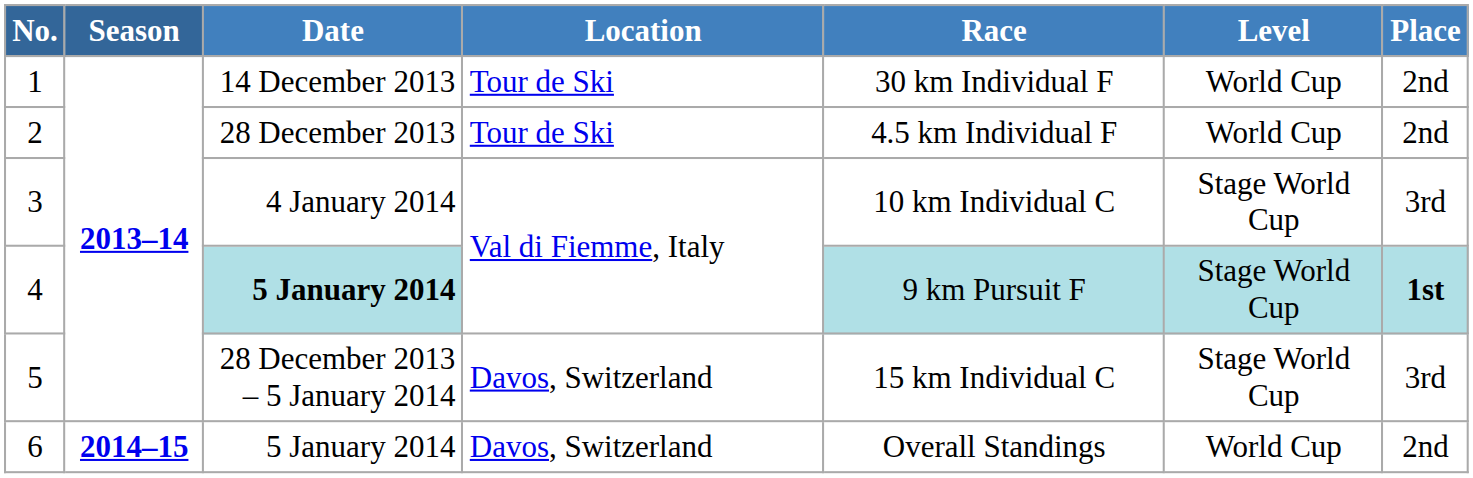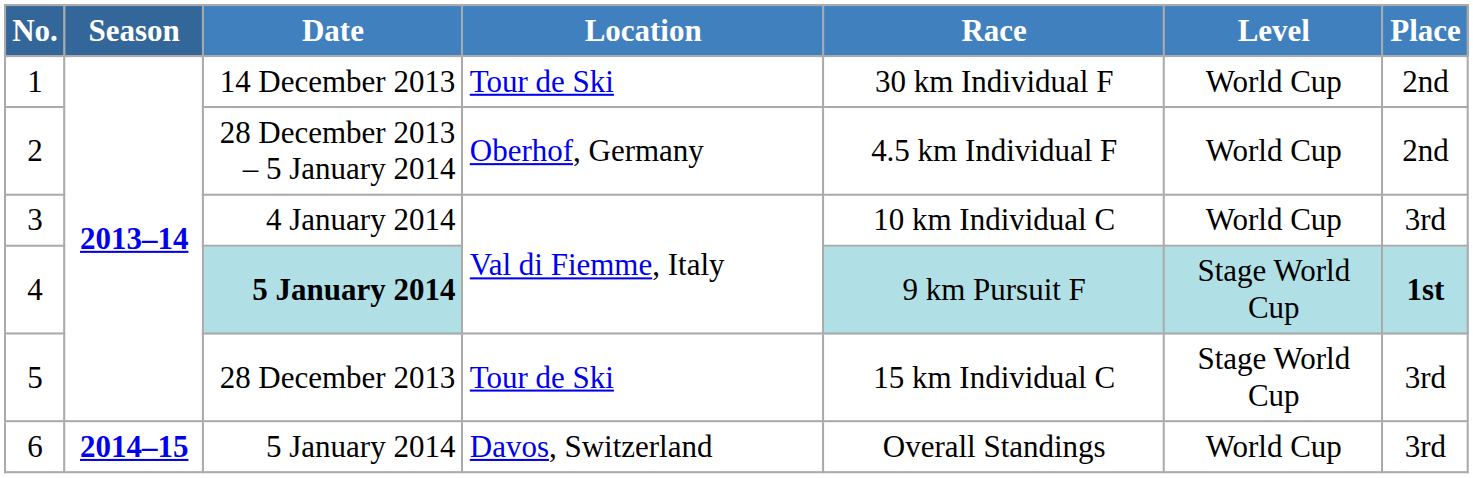(338, 132) 28 December 2013 -> (338, 150) 28 December 2013 – 5 January 2014
(542, 132) Tour de Ski -> (587, 150) Oberhof, Germany
(1274, 201) Stage World Cup -> (1274, 220) World Cup
(338, 377) 28 December 2013 – 5 January 2014 -> (338, 377) 28 December 2013
(591, 377) Davos, Switzerland -> (542, 377) Tour de Ski
(1425, 447) 2nd -> (1425, 447) 3rd
